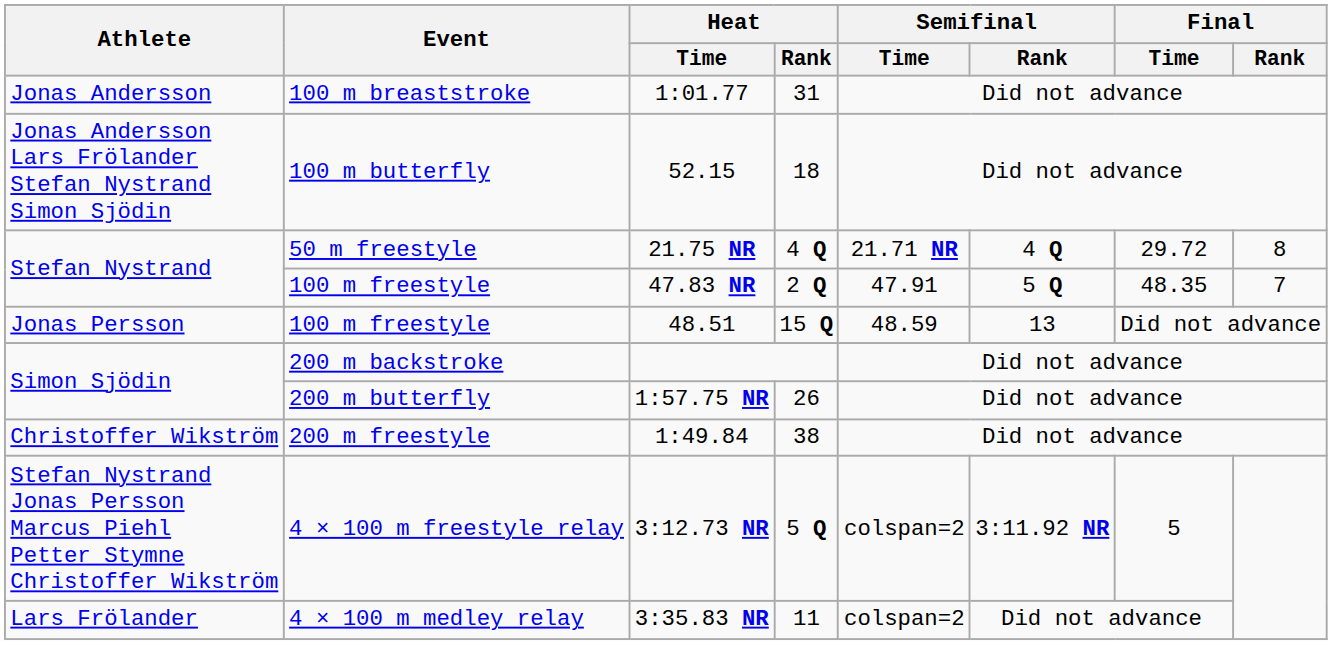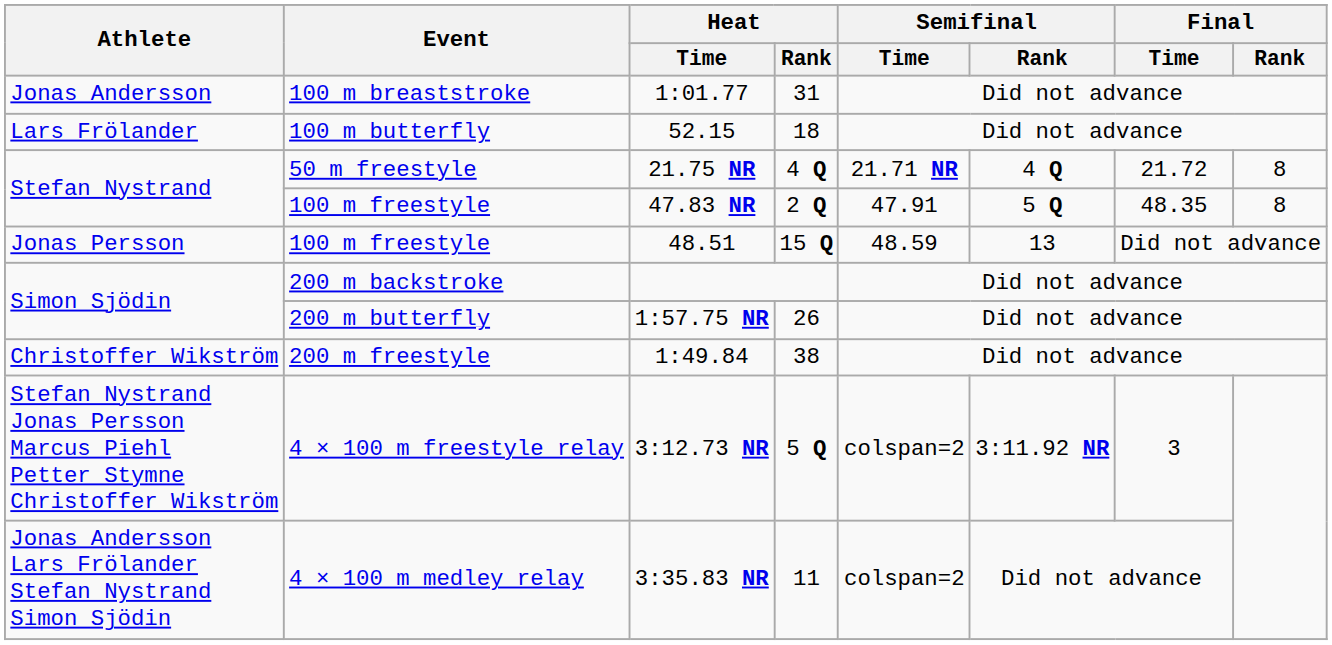(111, 172) Jonas Andersson Lars Frölander Stefan Nystrand Simon Sjödin -> (104, 132) Lars Frölander
(1174, 250) 29.72 -> (1174, 169) 21.72
(1280, 287) 7 -> (1280, 207) 8
(1174, 528) 5 -> (1174, 448) 3
(104, 619) Lars Frölander -> (111, 579) Jonas Andersson Lars Frölander Stefan Nystrand Simon Sjödin
